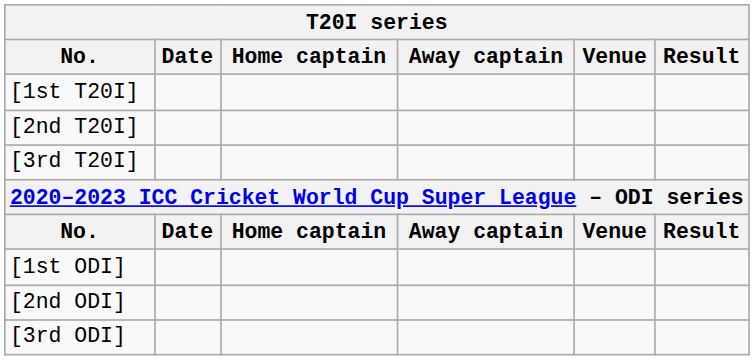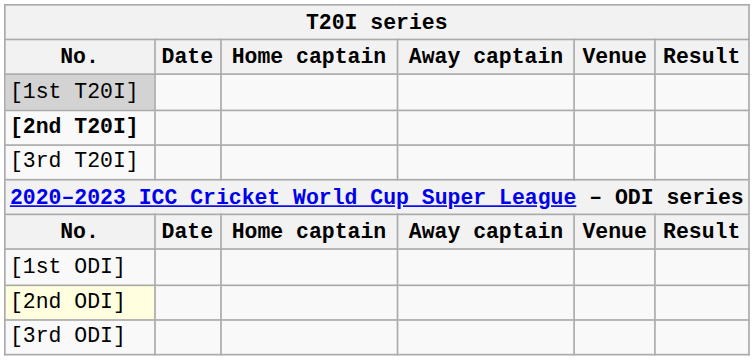(74, 92) no background -> (74, 92) lightgrey background
(74, 127) normal -> (74, 127) bold
(68, 302) no background -> (68, 302) lightyellow background
